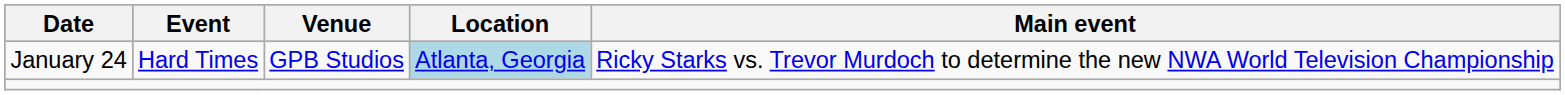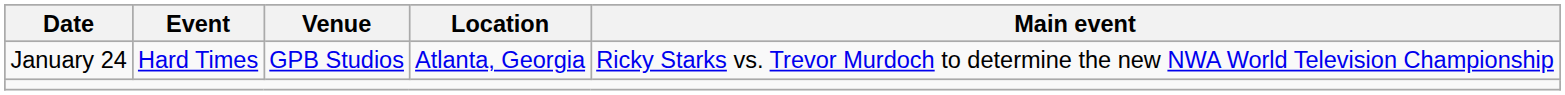(500, 60) lightblue background -> (500, 60) no background
